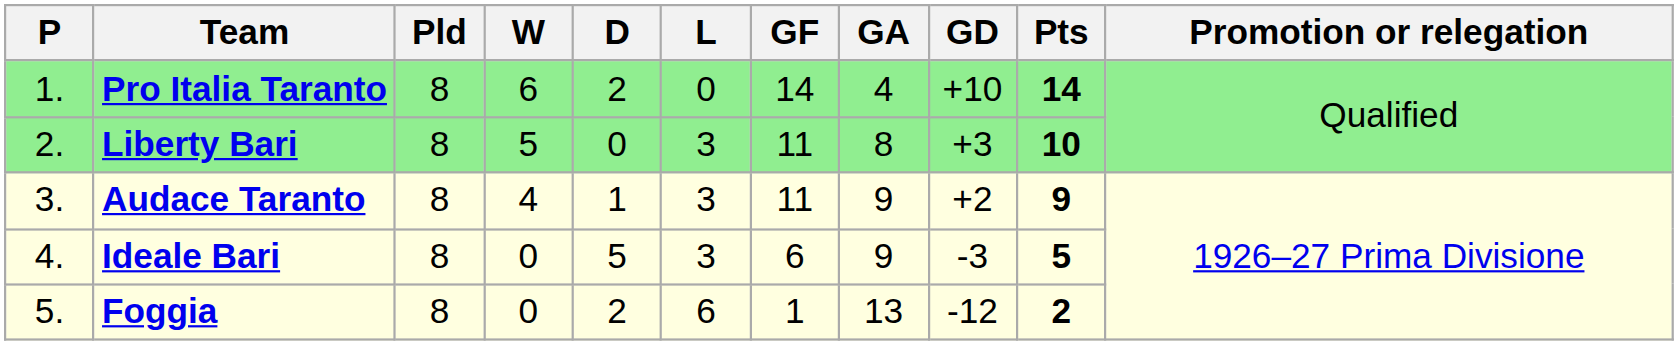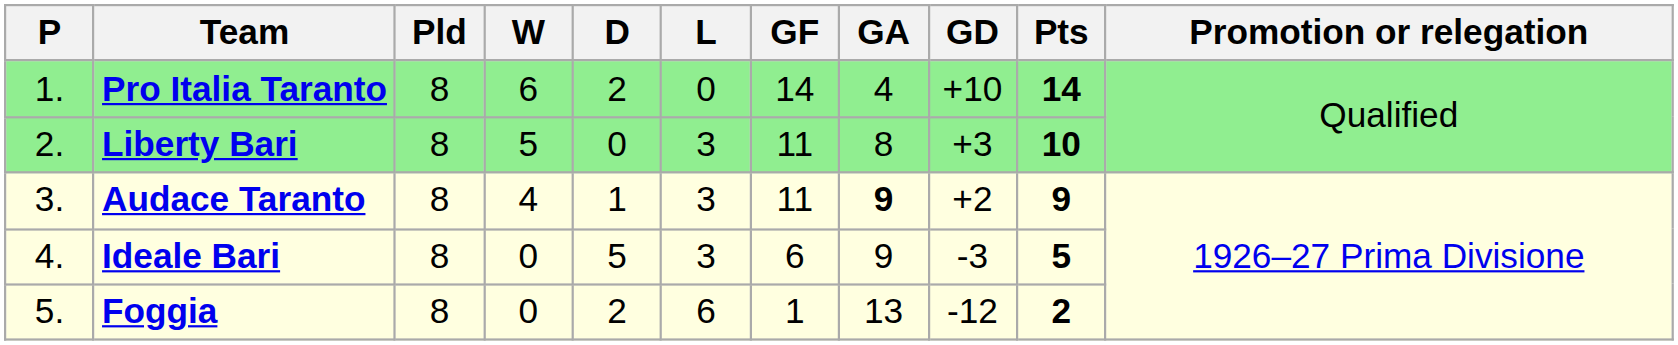(884, 199) normal -> (884, 199) bold
